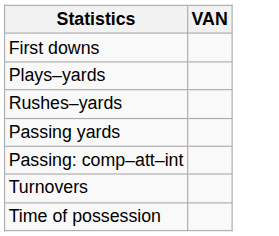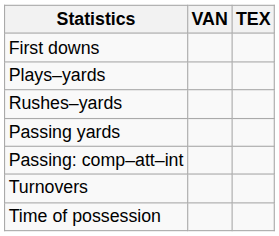+ column: (253, 19)
